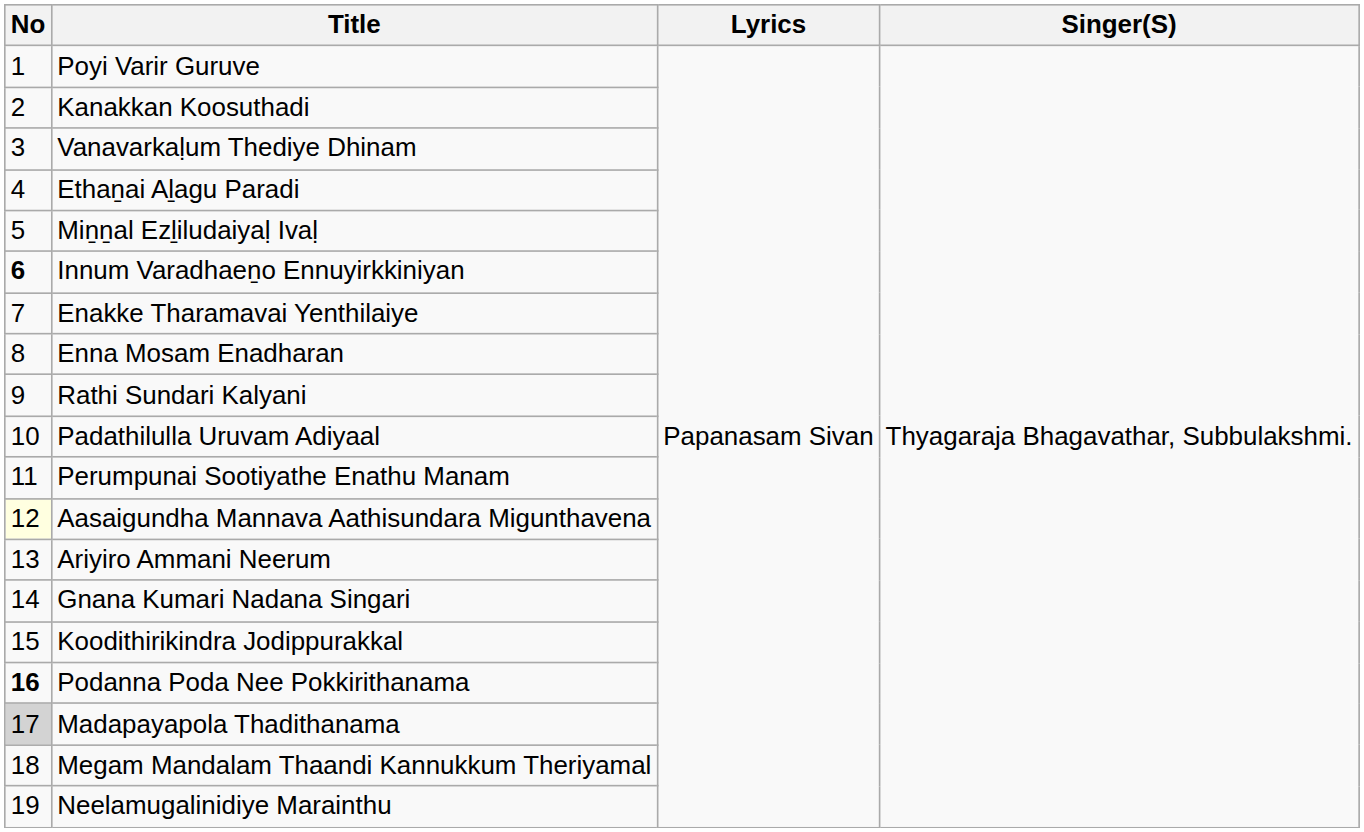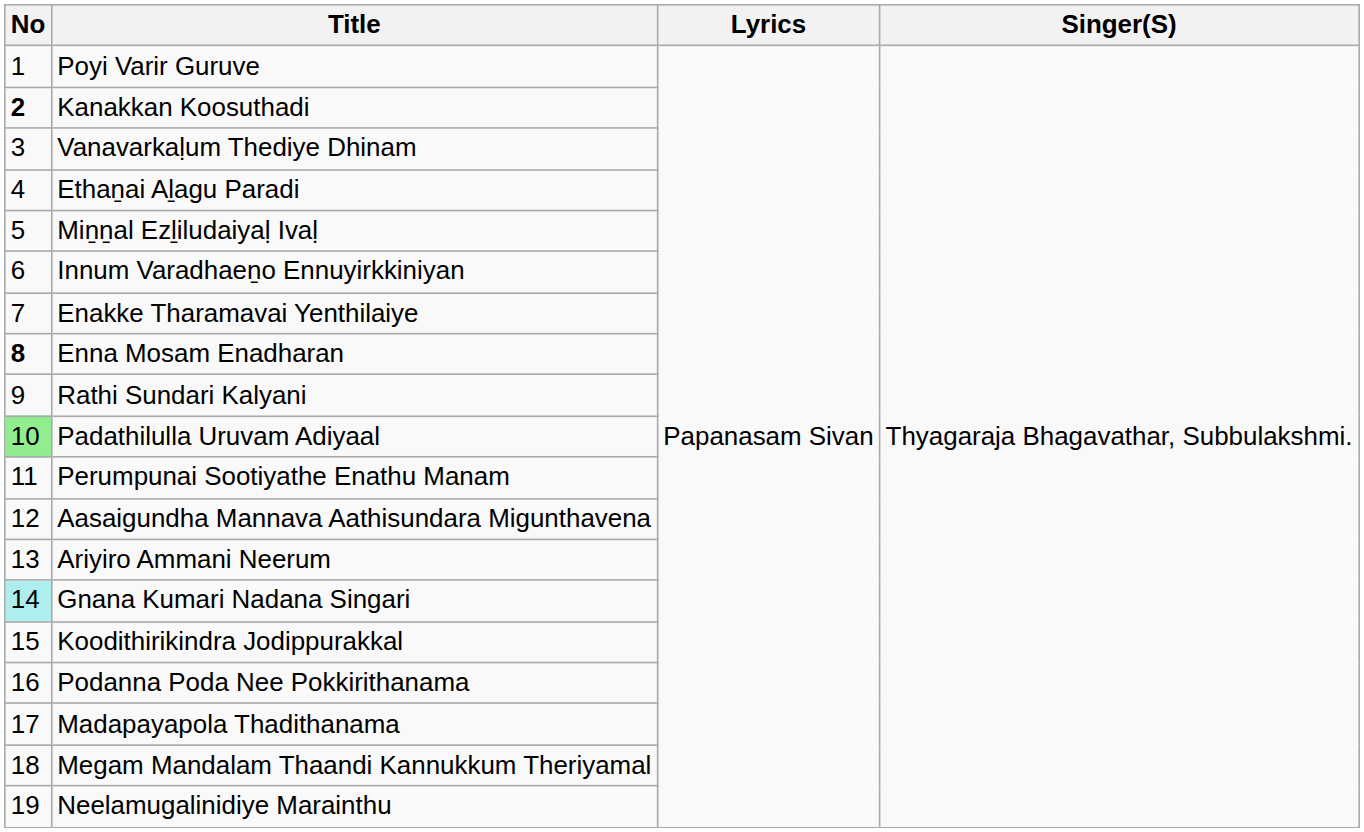(18, 107) normal -> (18, 107) bold
(18, 271) bold -> (18, 271) normal
(18, 353) normal -> (18, 353) bold
(25, 436) no background -> (25, 436) lightgreen background
(25, 518) lightyellow background -> (25, 518) no background
(25, 600) no background -> (25, 600) paleturquoise background
(25, 682) bold -> (25, 682) normal
(25, 723) lightgrey background -> (25, 723) no background
